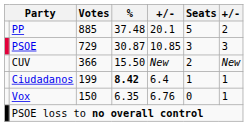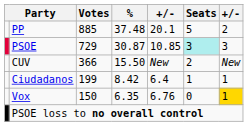(189, 46) no background -> (189, 46) paleturquoise background
(127, 80) bold -> (127, 80) normal
(225, 96) no background -> (225, 96) gold background
